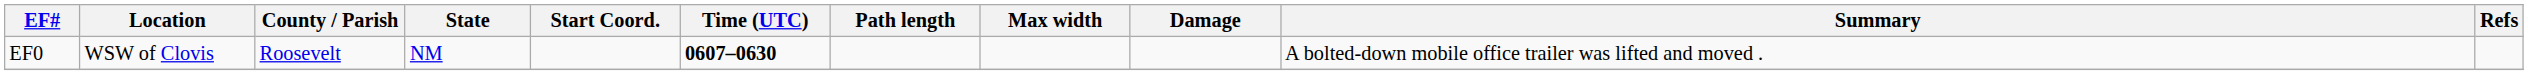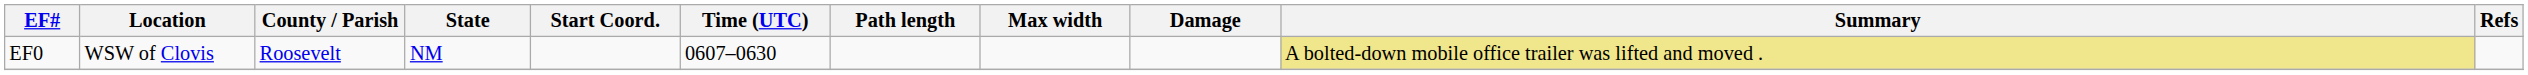(731, 52) bold -> (731, 52) normal
(1524, 52) no background -> (1524, 52) khaki background
